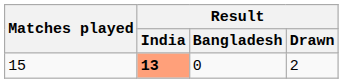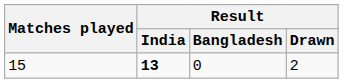(150, 65) lightsalmon background -> (150, 65) no background
